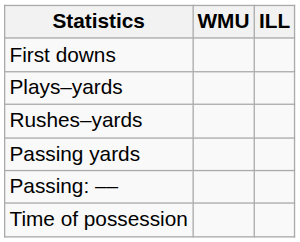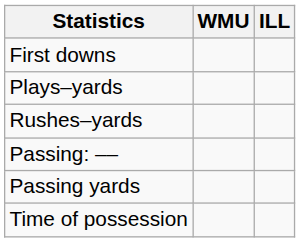rows swapped: (75, 153) <-> (64, 186)
